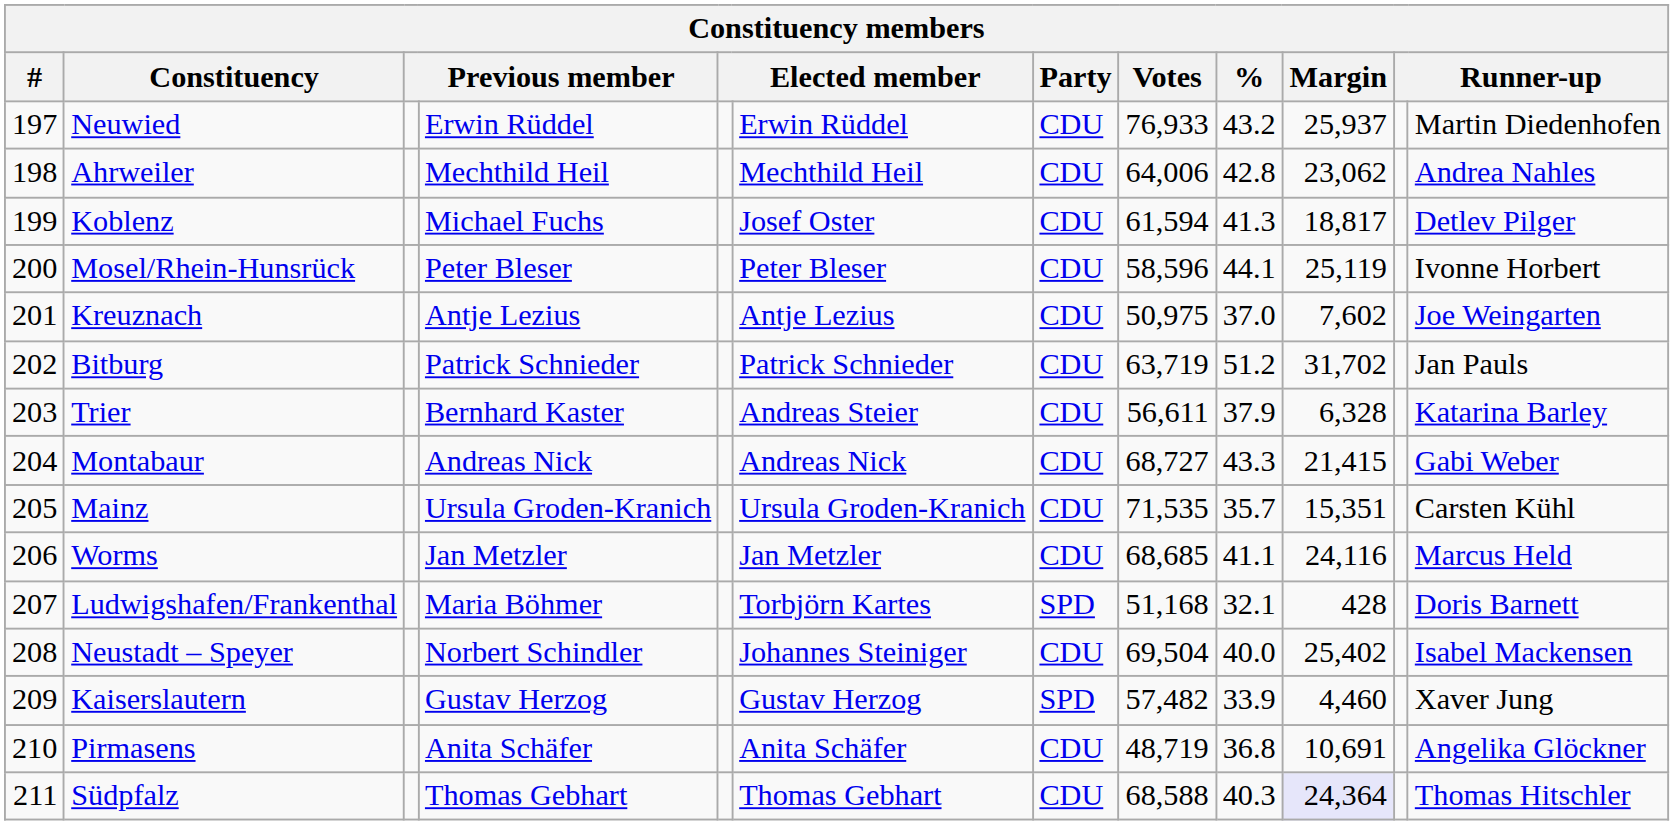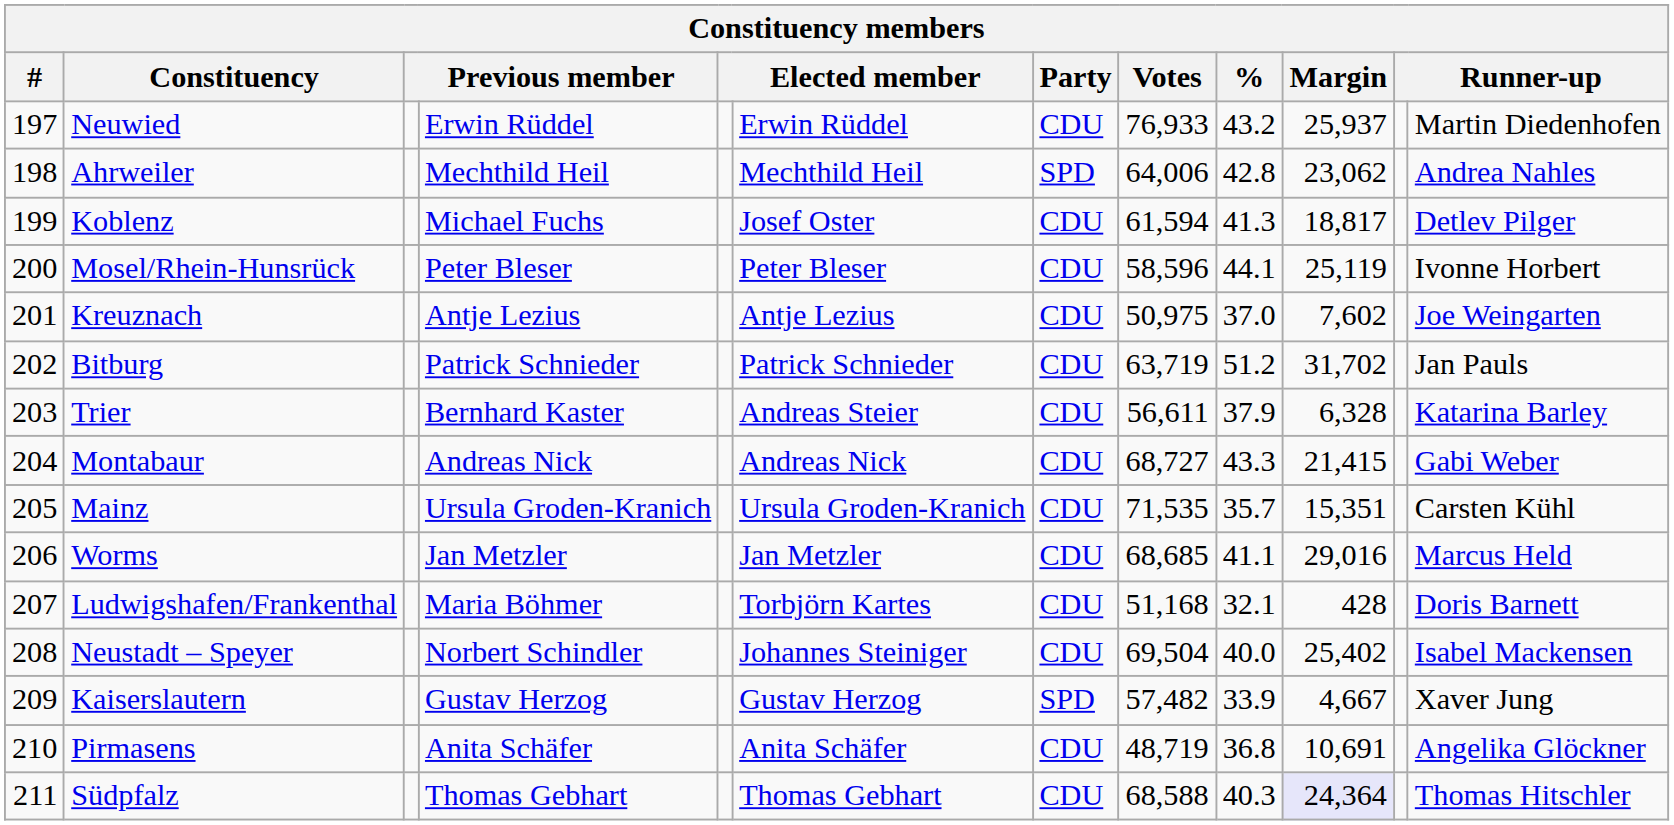(1071, 172) CDU -> (1067, 172) SPD
(1346, 556) 24,116 -> (1345, 556) 29,016
(1067, 603) SPD -> (1071, 603) CDU
(1353, 699) 4,460 -> (1353, 699) 4,667
